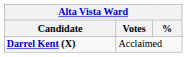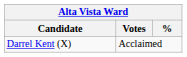(41, 44) bold -> (39, 44) normal
